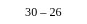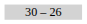(43, 12) no background -> (43, 12) lightgrey background
